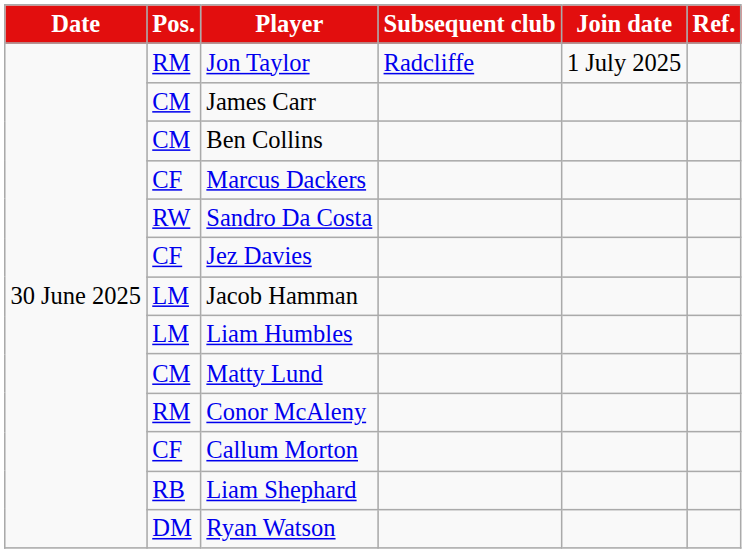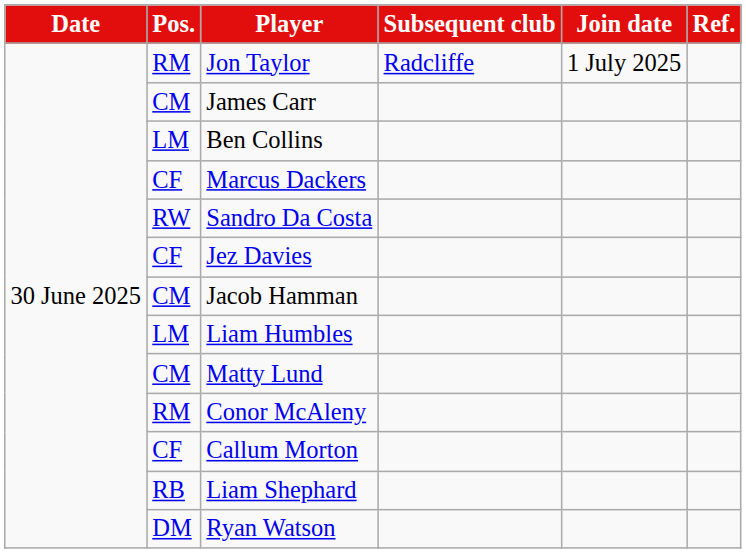(171, 140) CM -> (171, 140) LM
(171, 295) LM -> (171, 295) CM
